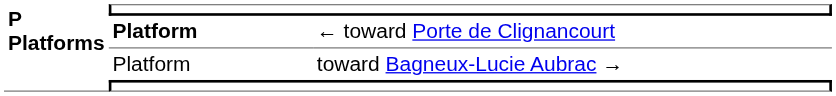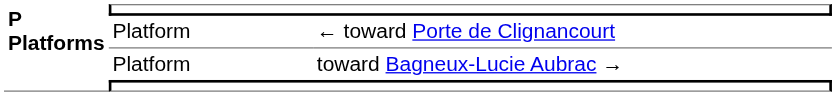(155, 31) bold -> (151, 31) normal
